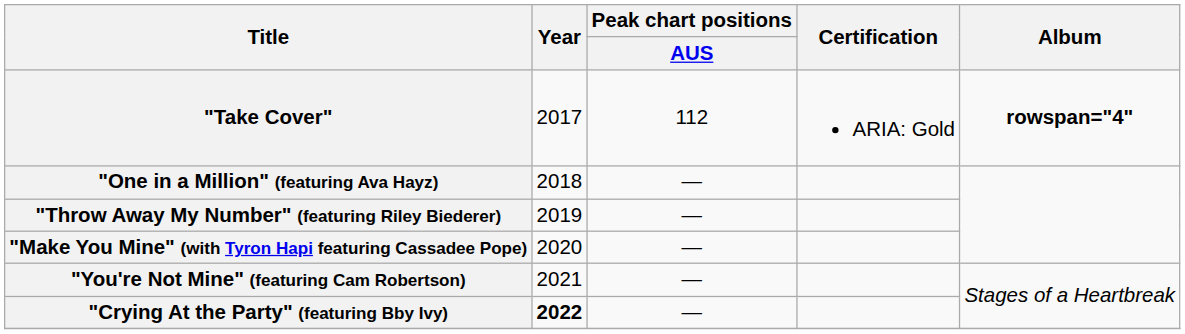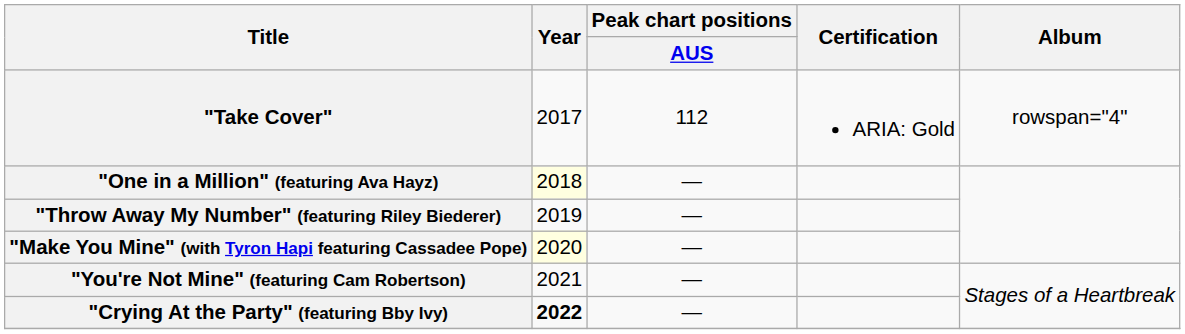(1070, 117) bold -> (1070, 117) normal
(559, 182) no background -> (559, 182) lightyellow background
(559, 247) no background -> (559, 247) lightyellow background
